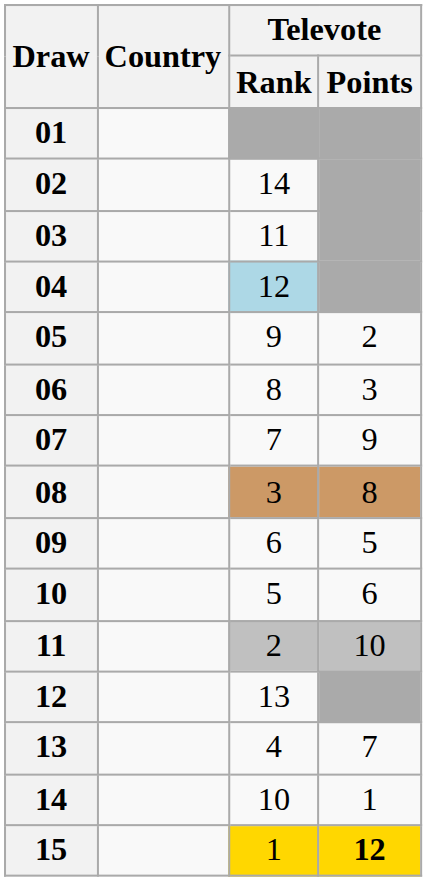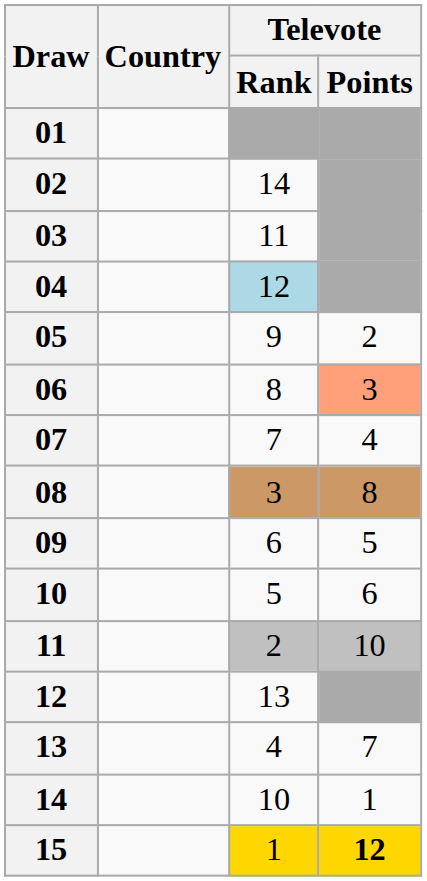(370, 388) no background -> (370, 388) lightsalmon background
(370, 440) 9 -> (370, 440) 4
